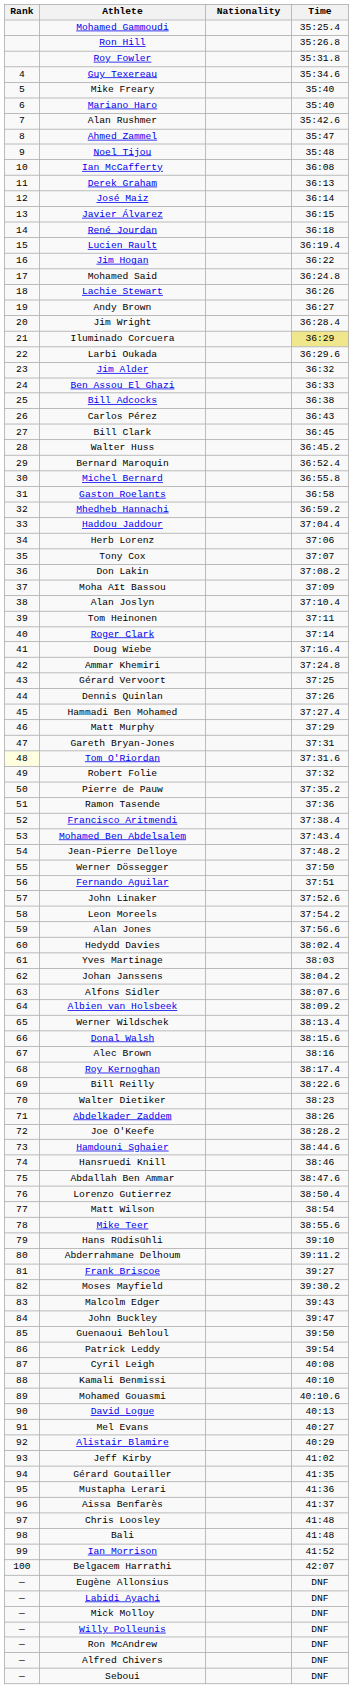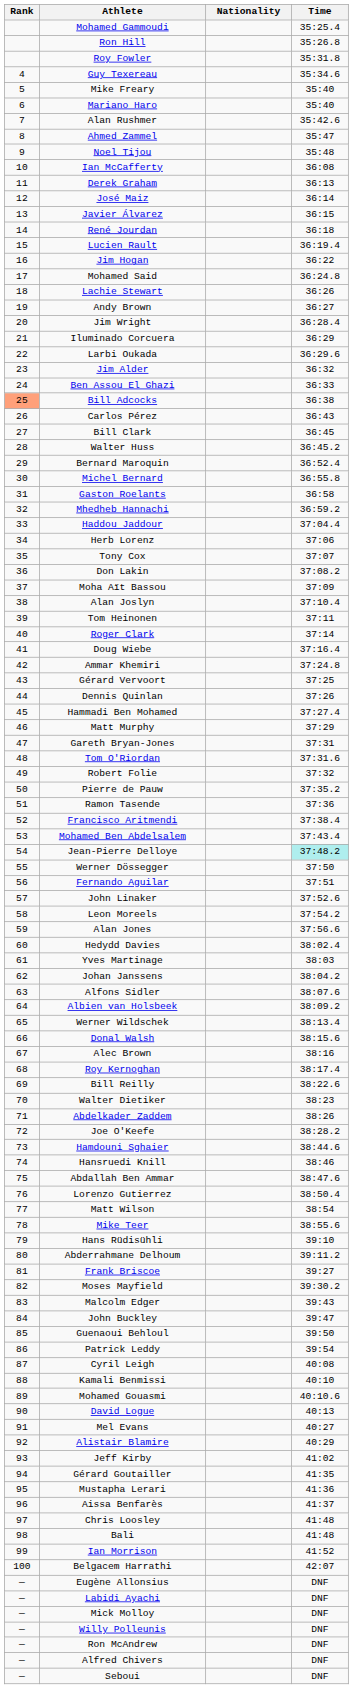(320, 339) khaki background -> (320, 339) no background
(22, 401) no background -> (22, 401) lightsalmon background
(22, 759) lightyellow background -> (22, 759) no background
(320, 852) no background -> (320, 852) paleturquoise background
